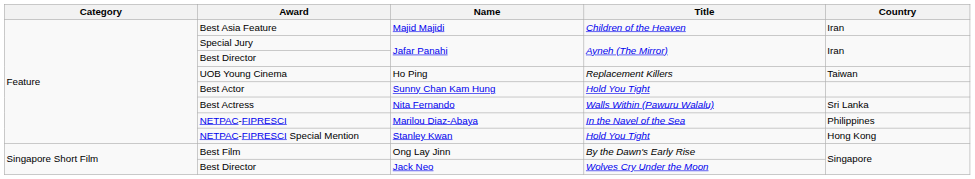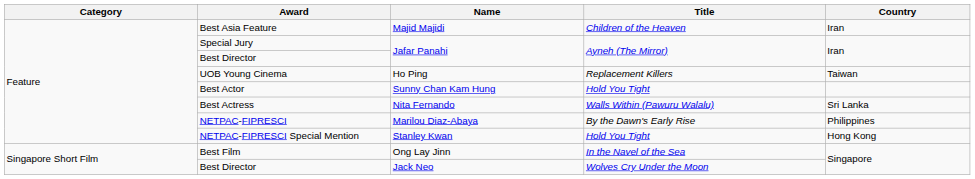(636, 120) In the Navel of the Sea -> (641, 120) By the Dawn's Early Rise
(641, 151) By the Dawn's Early Rise -> (636, 151) In the Navel of the Sea
